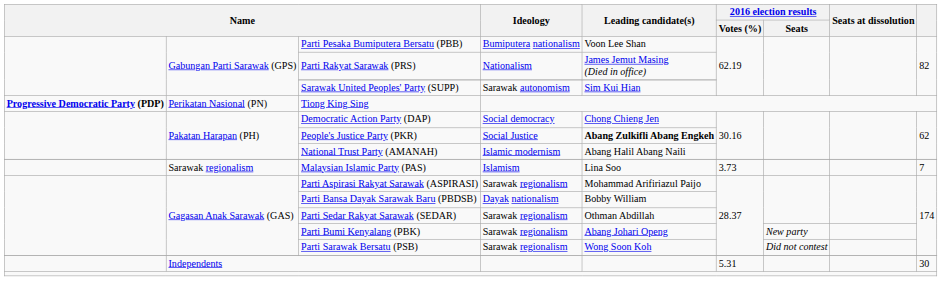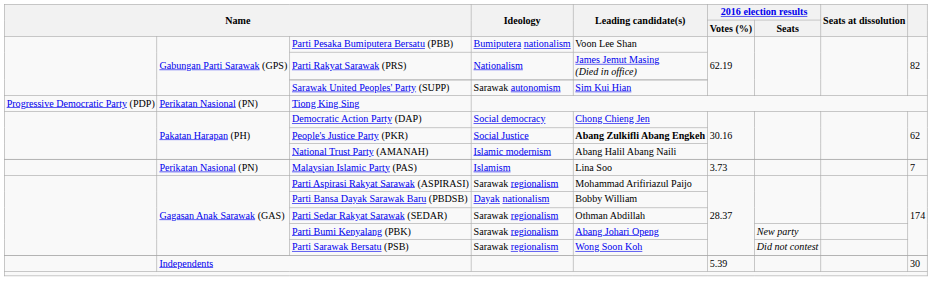(85, 103) bold -> (81, 103) normal
(211, 167) Sarawak regionalism -> (209, 167) Perikatan Nasional (PN)
(728, 263) 5.31 -> (719, 263) 5.39
